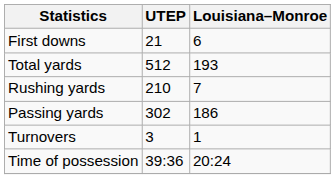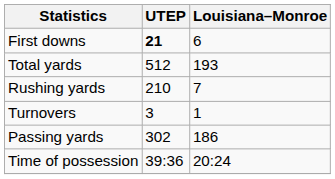(154, 40) normal -> (154, 40) bold
rows swapped: (56, 112) <-> (42, 137)
